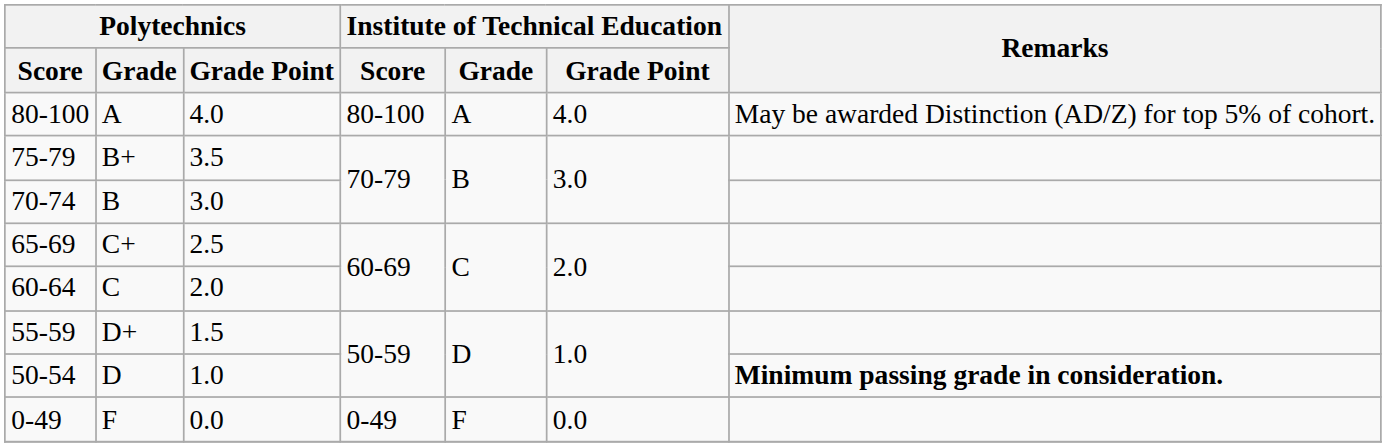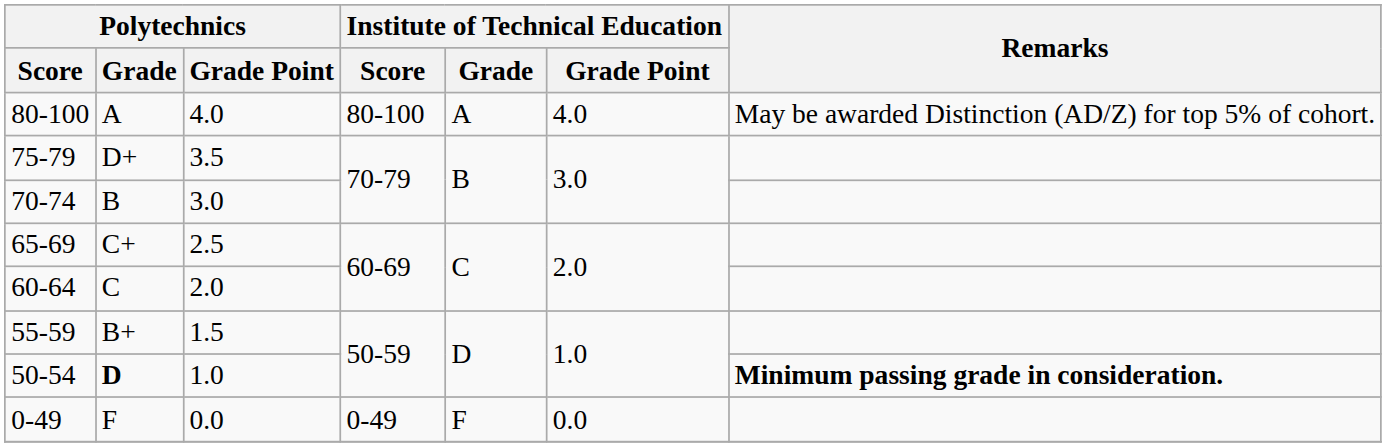(119, 157) B+ -> (120, 157) D+
(120, 331) D+ -> (119, 331) B+
(112, 375) normal -> (112, 375) bold
